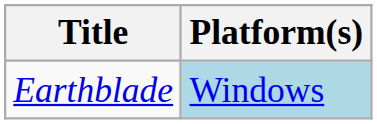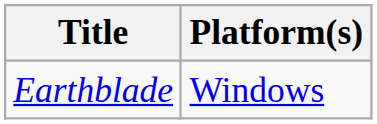(257, 88) lightblue background -> (257, 88) no background
